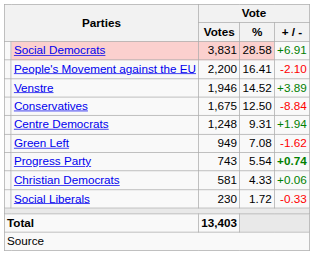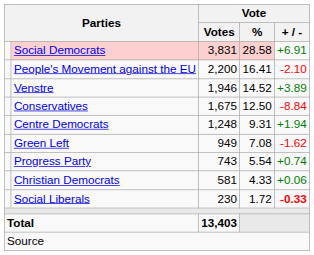(292, 161) bold -> (292, 161) normal
(293, 198) normal -> (293, 198) bold
